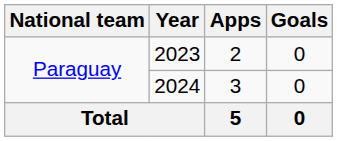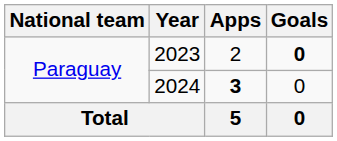(299, 53) normal -> (299, 53) bold
(235, 86) normal -> (235, 86) bold
